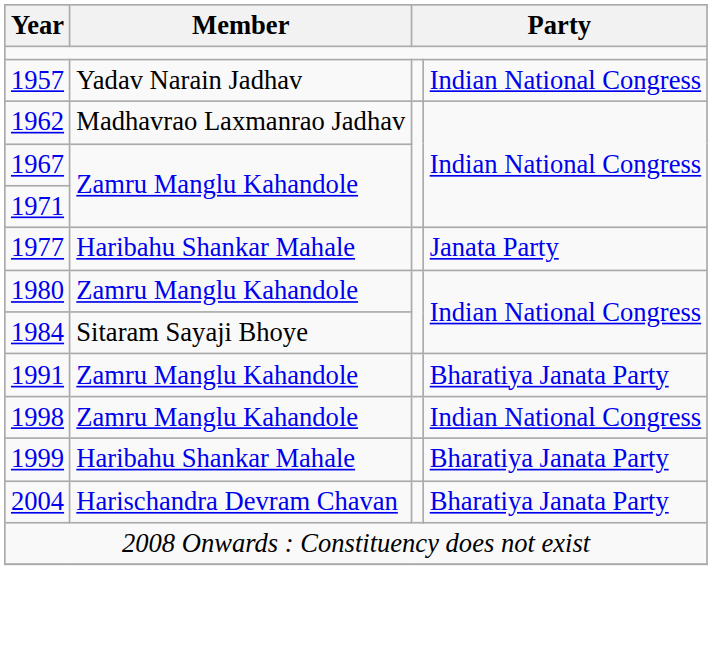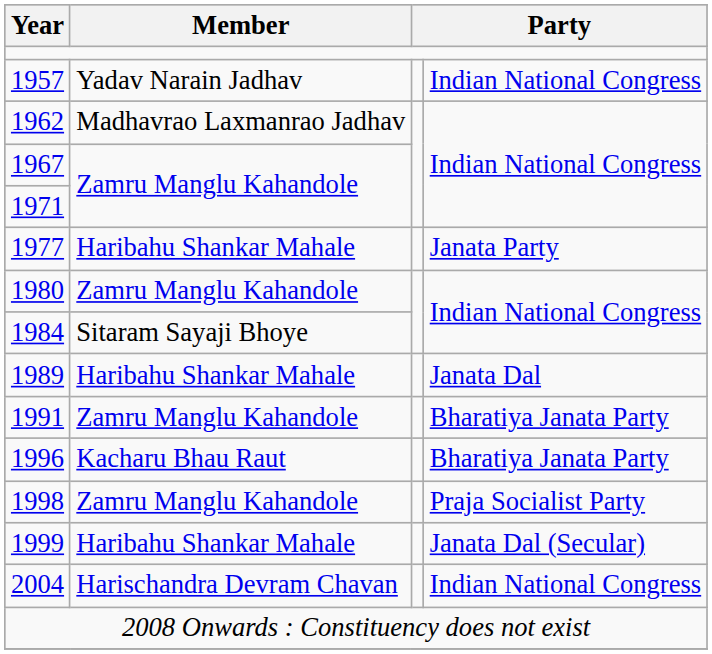+ row: (38, 374)
+ row: (38, 459)
(565, 416) Indian National Congress -> (537, 501) Praja Socialist Party
(549, 459) Bharatiya Janata Party -> (537, 543) Janata Dal (Secular)
(549, 501) Bharatiya Janata Party -> (565, 585) Indian National Congress
